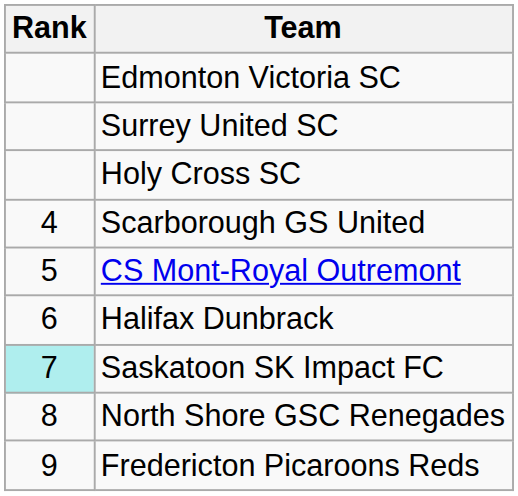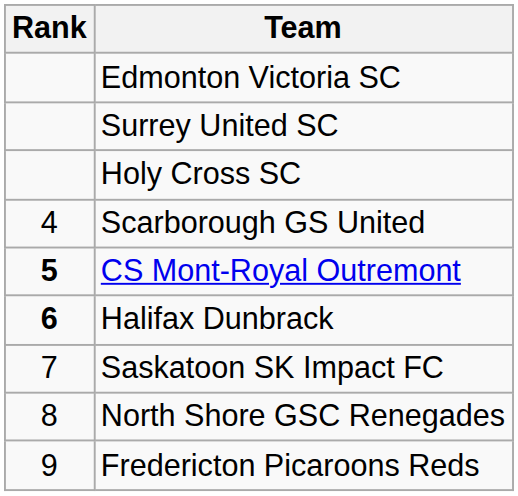(49, 271) normal -> (49, 271) bold
(49, 319) normal -> (49, 319) bold
(49, 367) paleturquoise background -> (49, 367) no background
